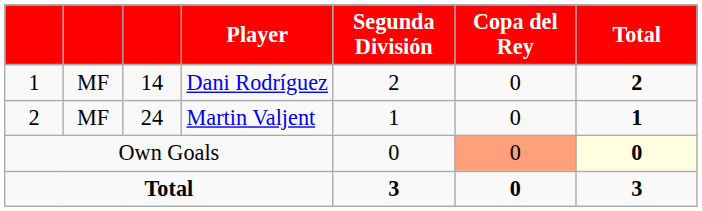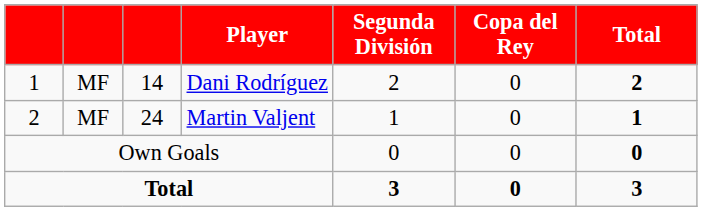(515, 152) lightsalmon background -> (515, 152) no background
(637, 152) lightyellow background -> (637, 152) no background
